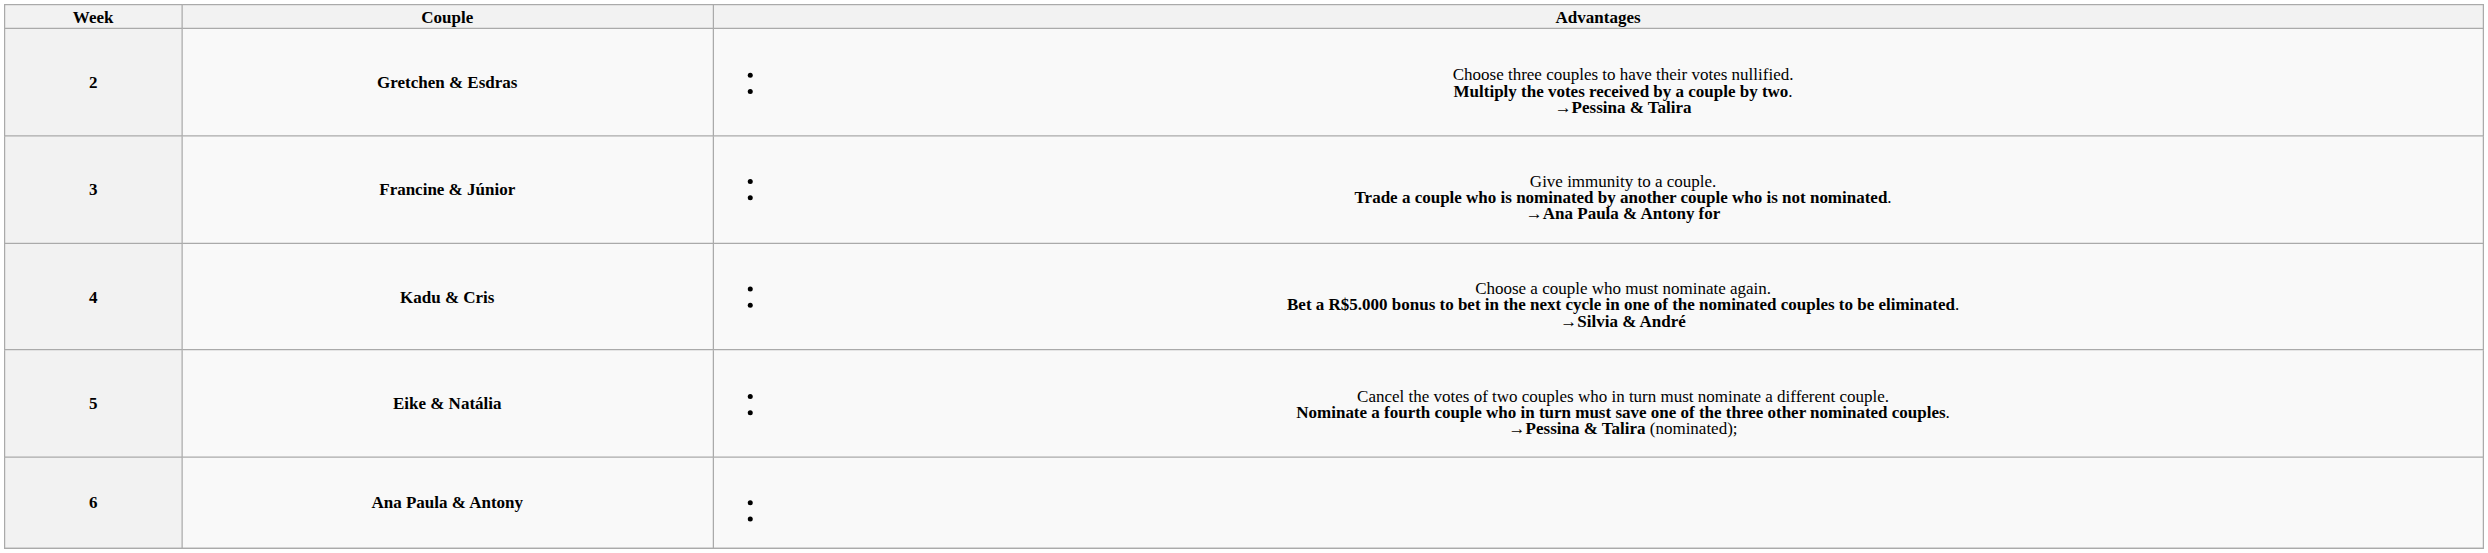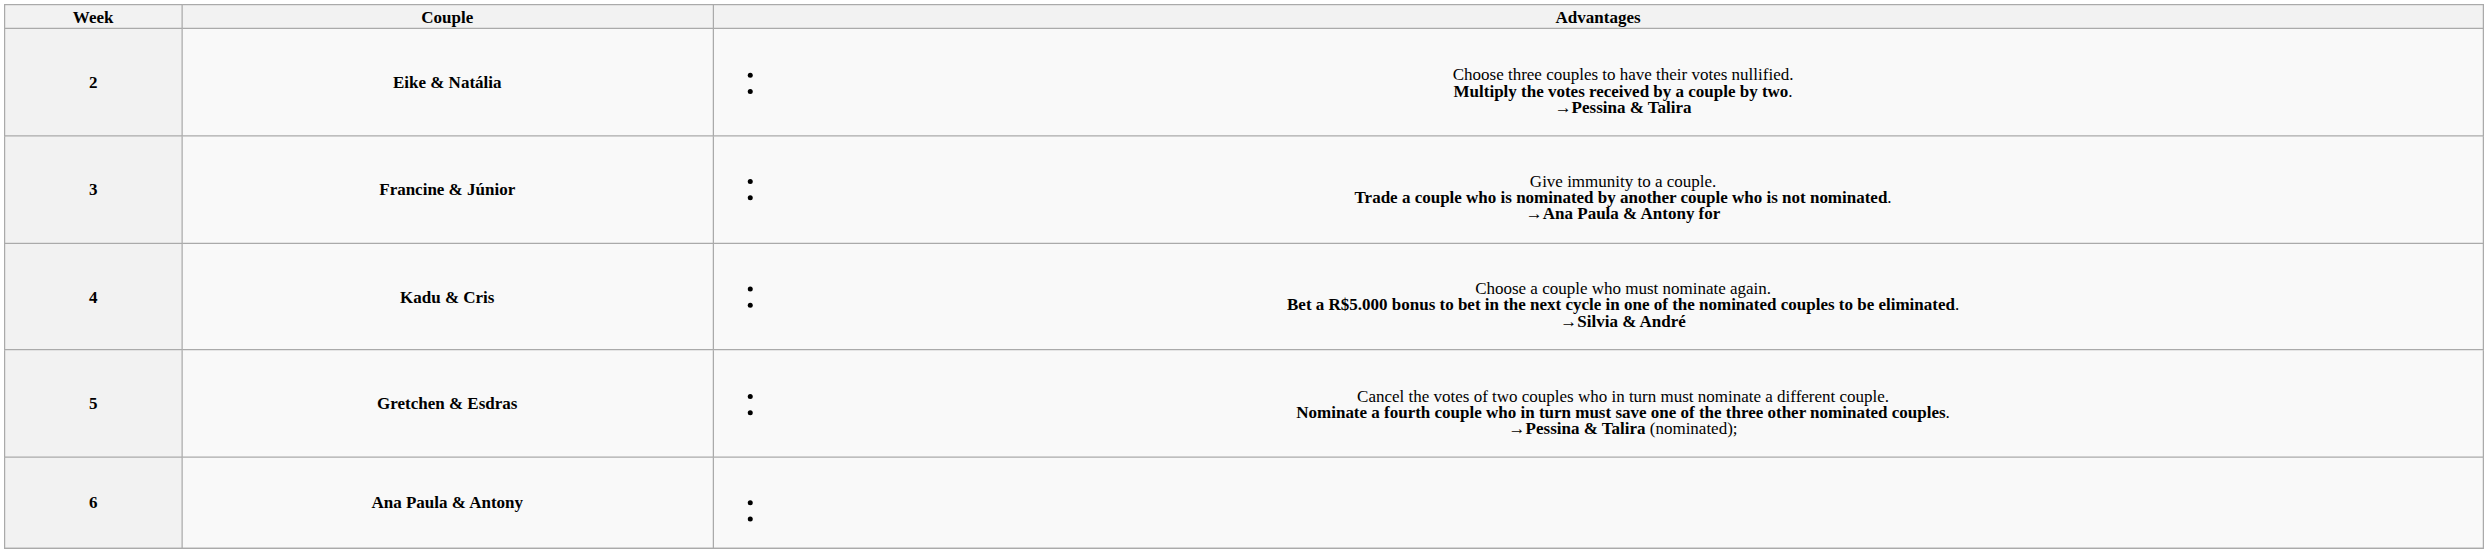(447, 82) Gretchen & Esdras -> (447, 82) Eike & Natália
(447, 403) Eike & Natália -> (447, 403) Gretchen & Esdras
